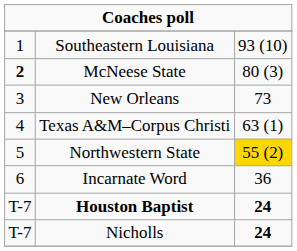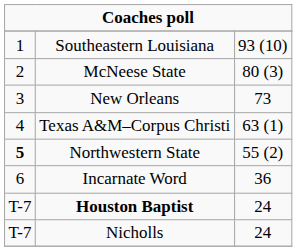(20, 71) bold -> (20, 71) normal
(20, 152) normal -> (20, 152) bold
(263, 152) gold background -> (263, 152) no background
(263, 206) bold -> (263, 206) normal
(263, 233) bold -> (263, 233) normal
